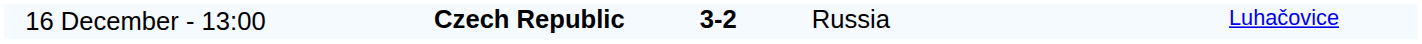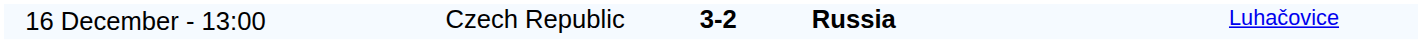(529, 19) bold -> (535, 19) normal
(851, 19) normal -> (854, 19) bold
